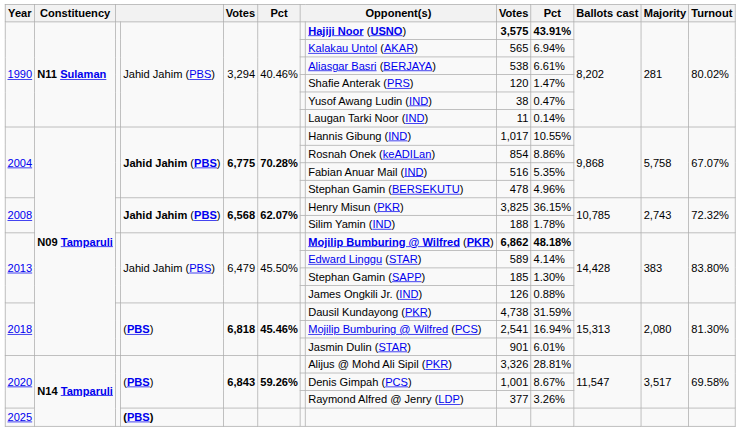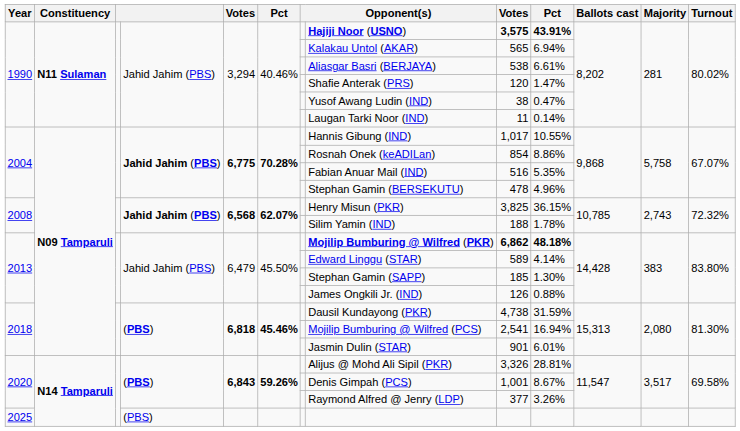(138, 417) bold -> (138, 417) normal
